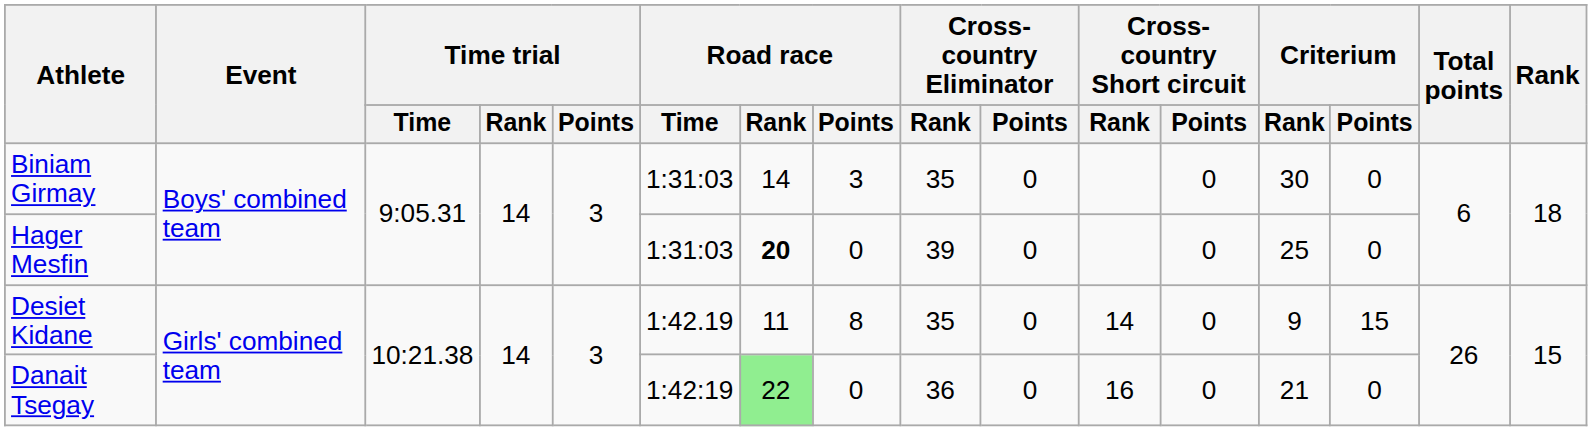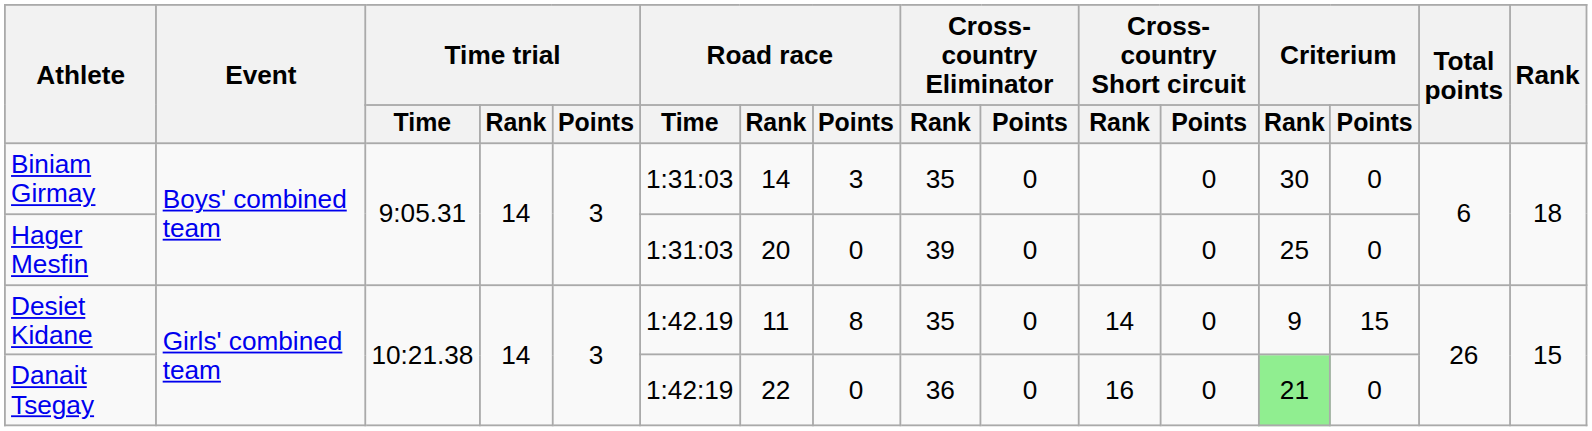(776, 250) bold -> (776, 250) normal
(776, 391) lightgreen background -> (776, 391) no background
(1294, 391) no background -> (1294, 391) lightgreen background
